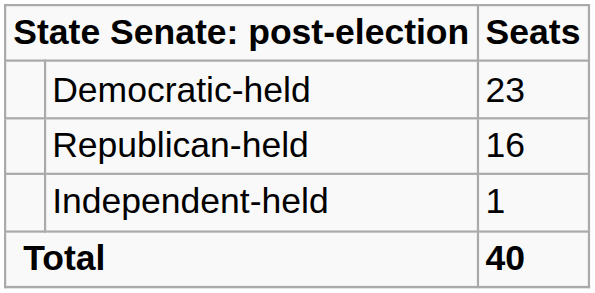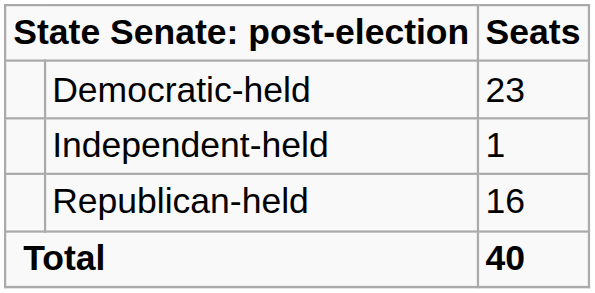rows swapped: (181, 145) <-> (190, 201)
